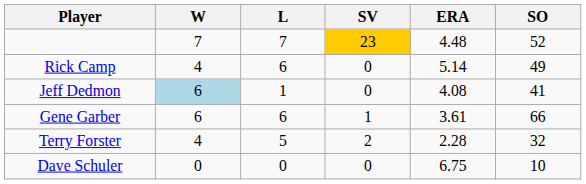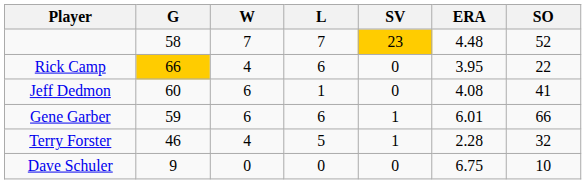+ column: (173, 16)
(453, 66) 5.14 -> (469, 66) 3.95
(538, 66) 49 -> (543, 66) 22
(198, 91) lightblue background -> (247, 91) no background
(453, 116) 3.61 -> (469, 116) 6.01
(368, 141) 2 -> (395, 141) 1
